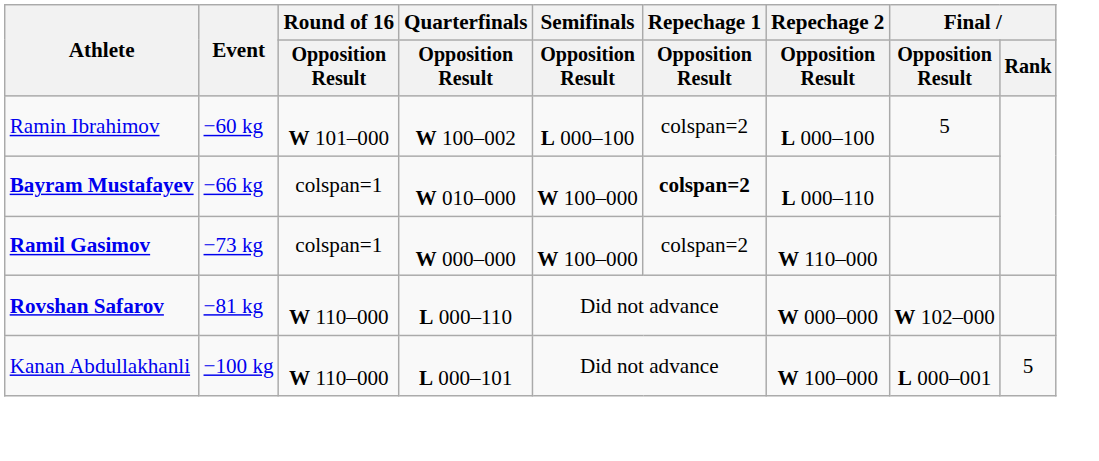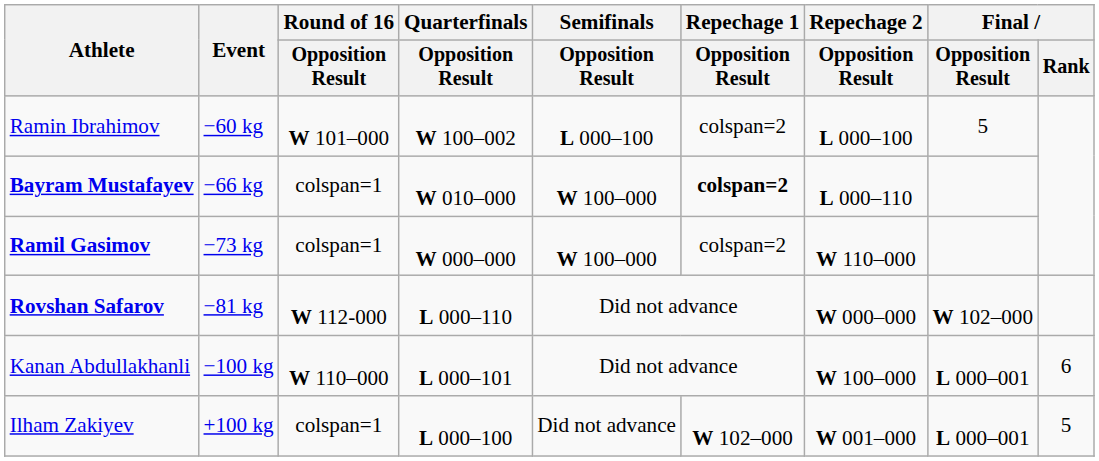(339, 318) W 110–000 -> (339, 318) W 112-000
(1028, 365) 5 -> (1066, 365) 6
+ row: (72, 425)
